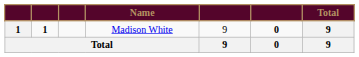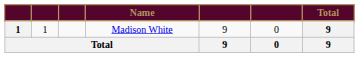(45, 29) bold -> (45, 29) normal
(277, 29) bold -> (277, 29) normal
